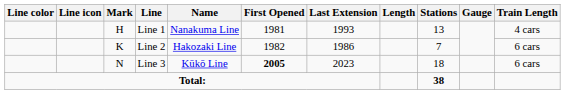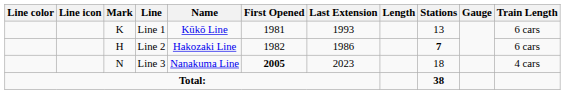(120, 30) H -> (120, 30) K
(205, 30) Nanakuma Line -> (205, 30) Kūkō Line
(527, 30) 4 cars -> (527, 30) 6 cars
(120, 47) K -> (120, 47) H
(439, 47) normal -> (439, 47) bold
(205, 64) Kūkō Line -> (205, 64) Nanakuma Line
(527, 64) 6 cars -> (527, 64) 4 cars
